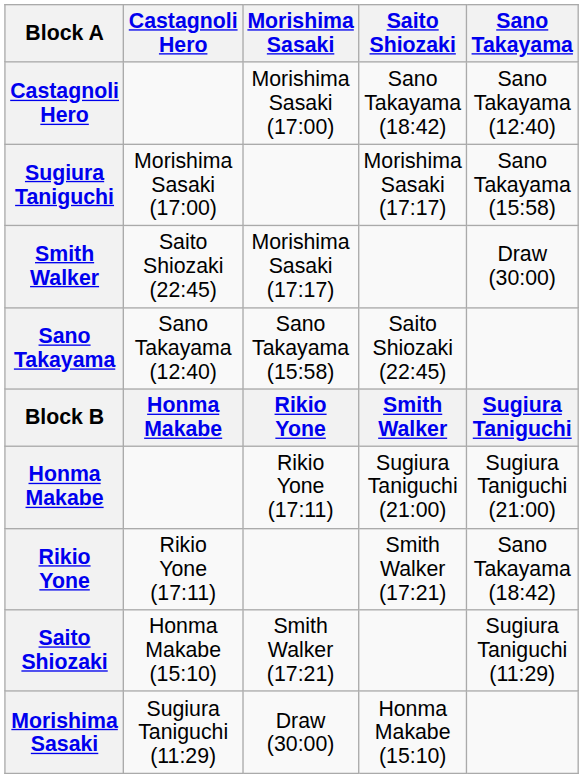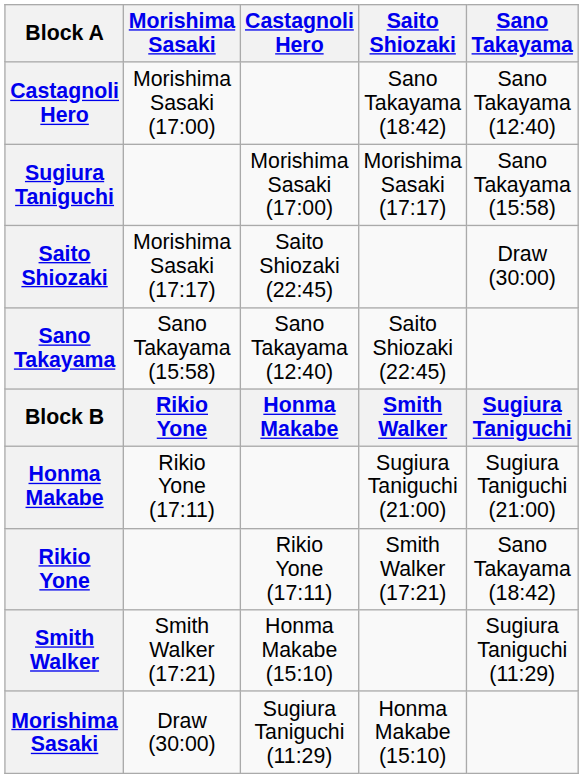columns swapped: (183, 33) <-> (301, 33)
(65, 266) Smith Walker -> (65, 266) Saito Shiozaki
(65, 650) Saito Shiozaki -> (65, 650) Smith Walker
